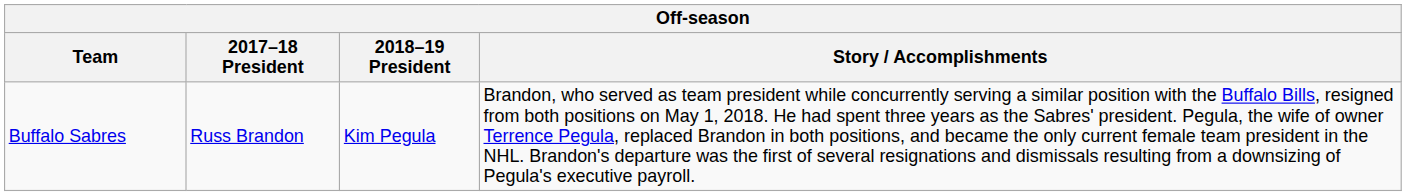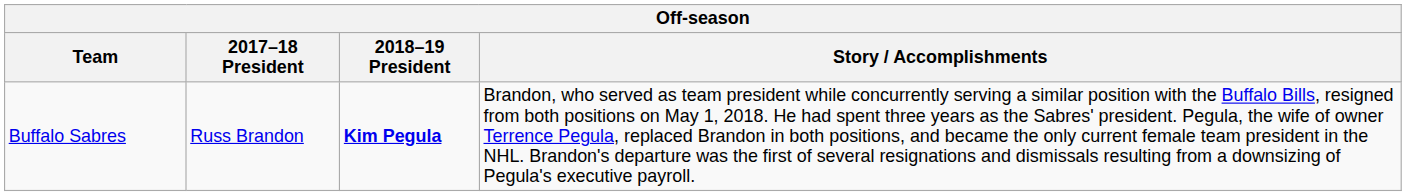(390, 136) normal -> (393, 136) bold
